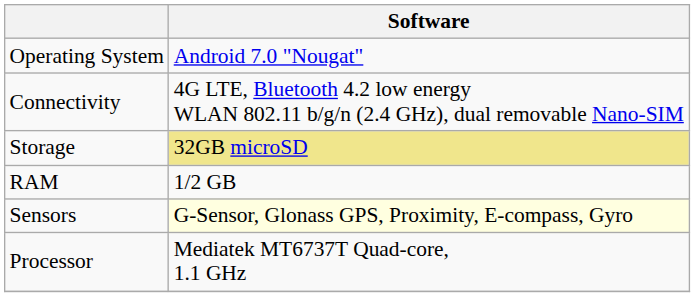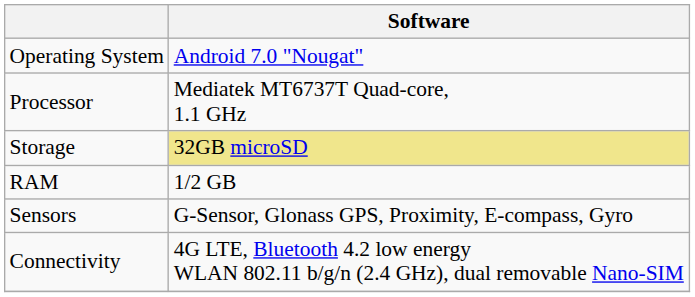rows swapped: (51, 261) <-> (65, 101)
(403, 215) lightyellow background -> (403, 215) no background
